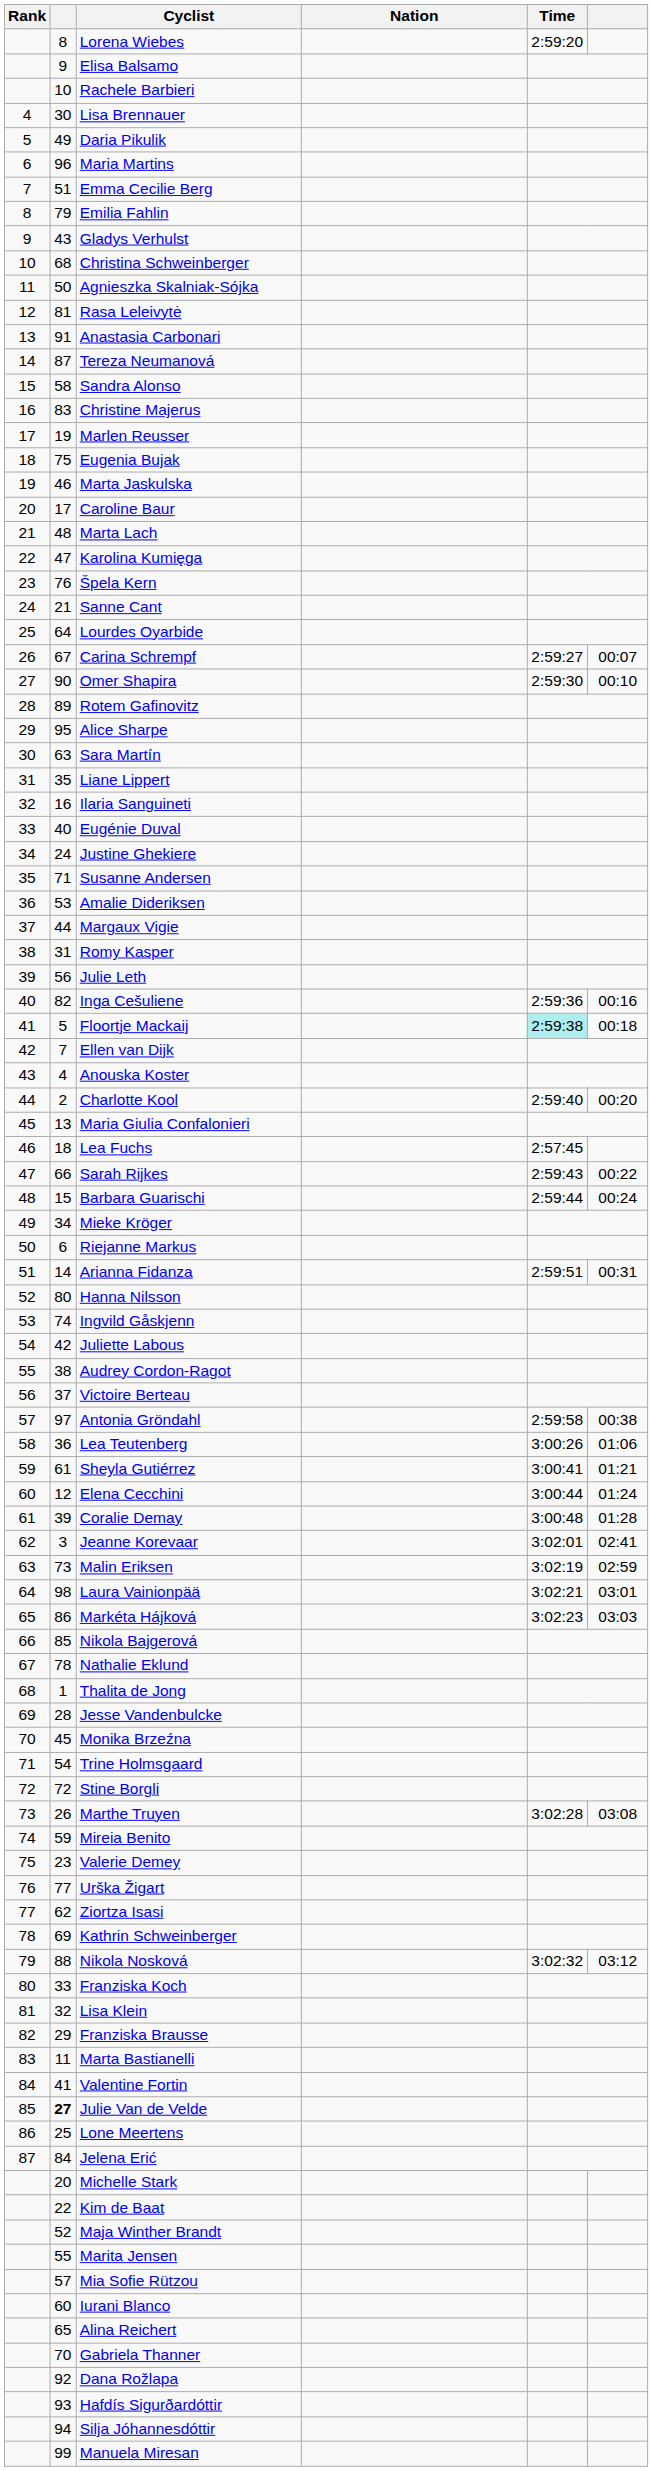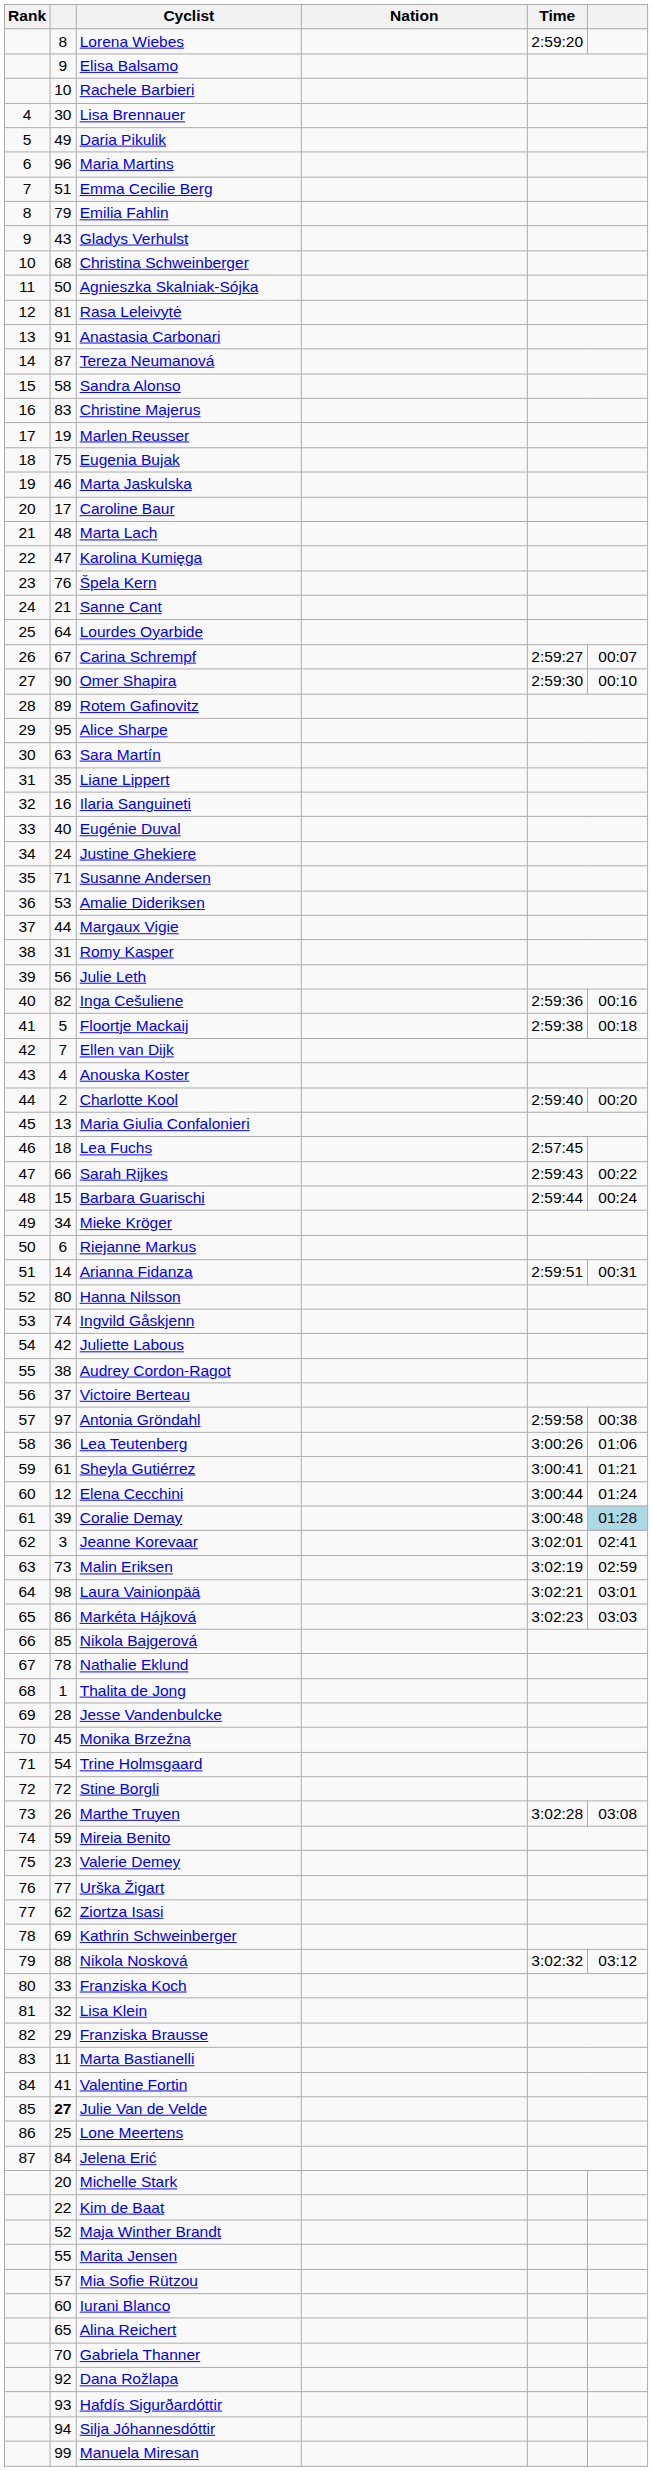(557, 1025) paleturquoise background -> (557, 1025) no background
(618, 1518) no background -> (618, 1518) lightblue background
